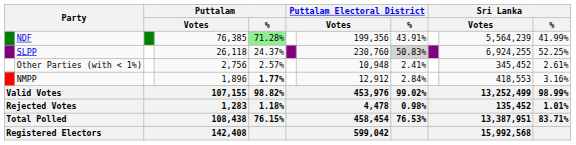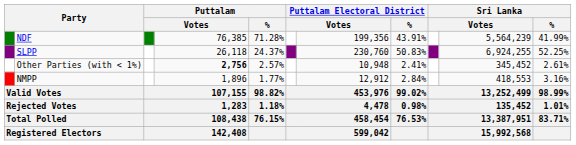(269, 38) lightgreen background -> (269, 38) no background
(411, 52) lightgrey background -> (411, 52) no background
(234, 65) normal -> (234, 65) bold
(272, 79) bold -> (272, 79) normal
